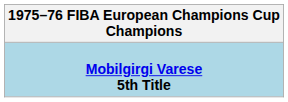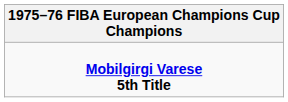(144, 77) lightblue background -> (144, 77) no background
